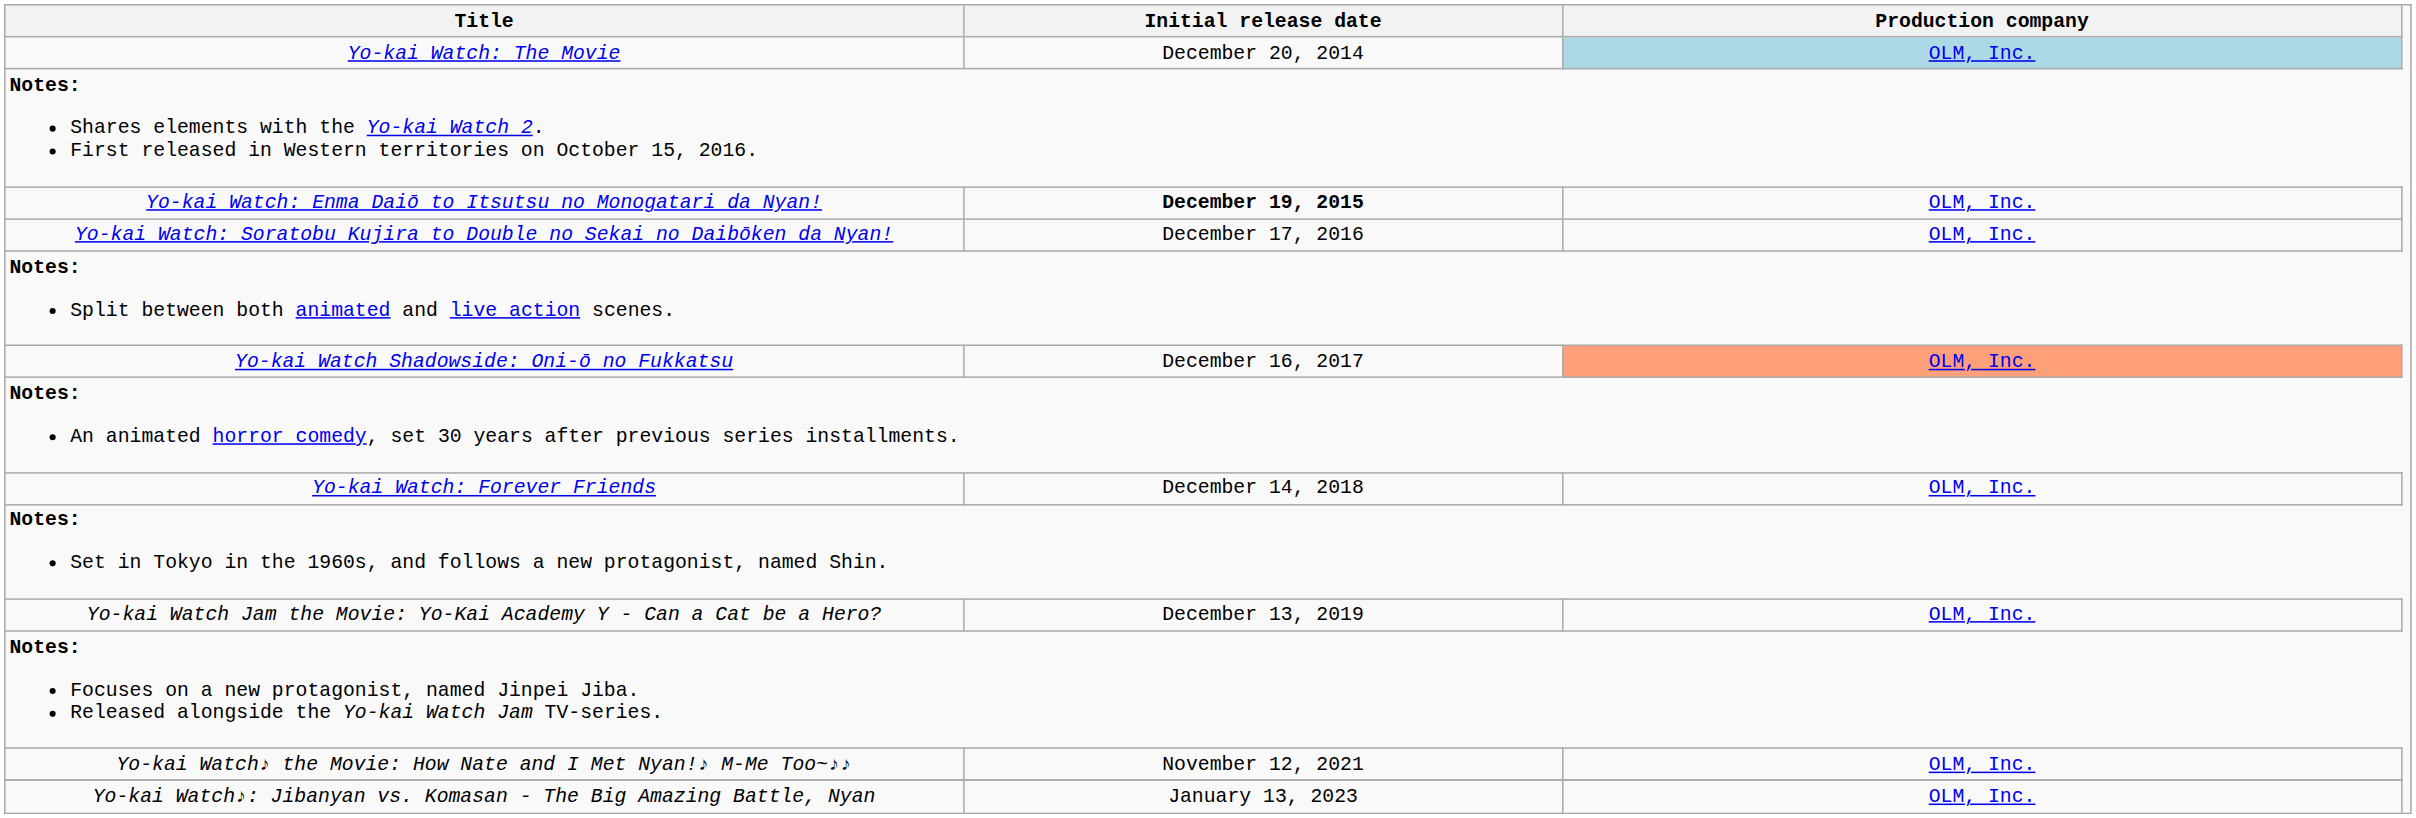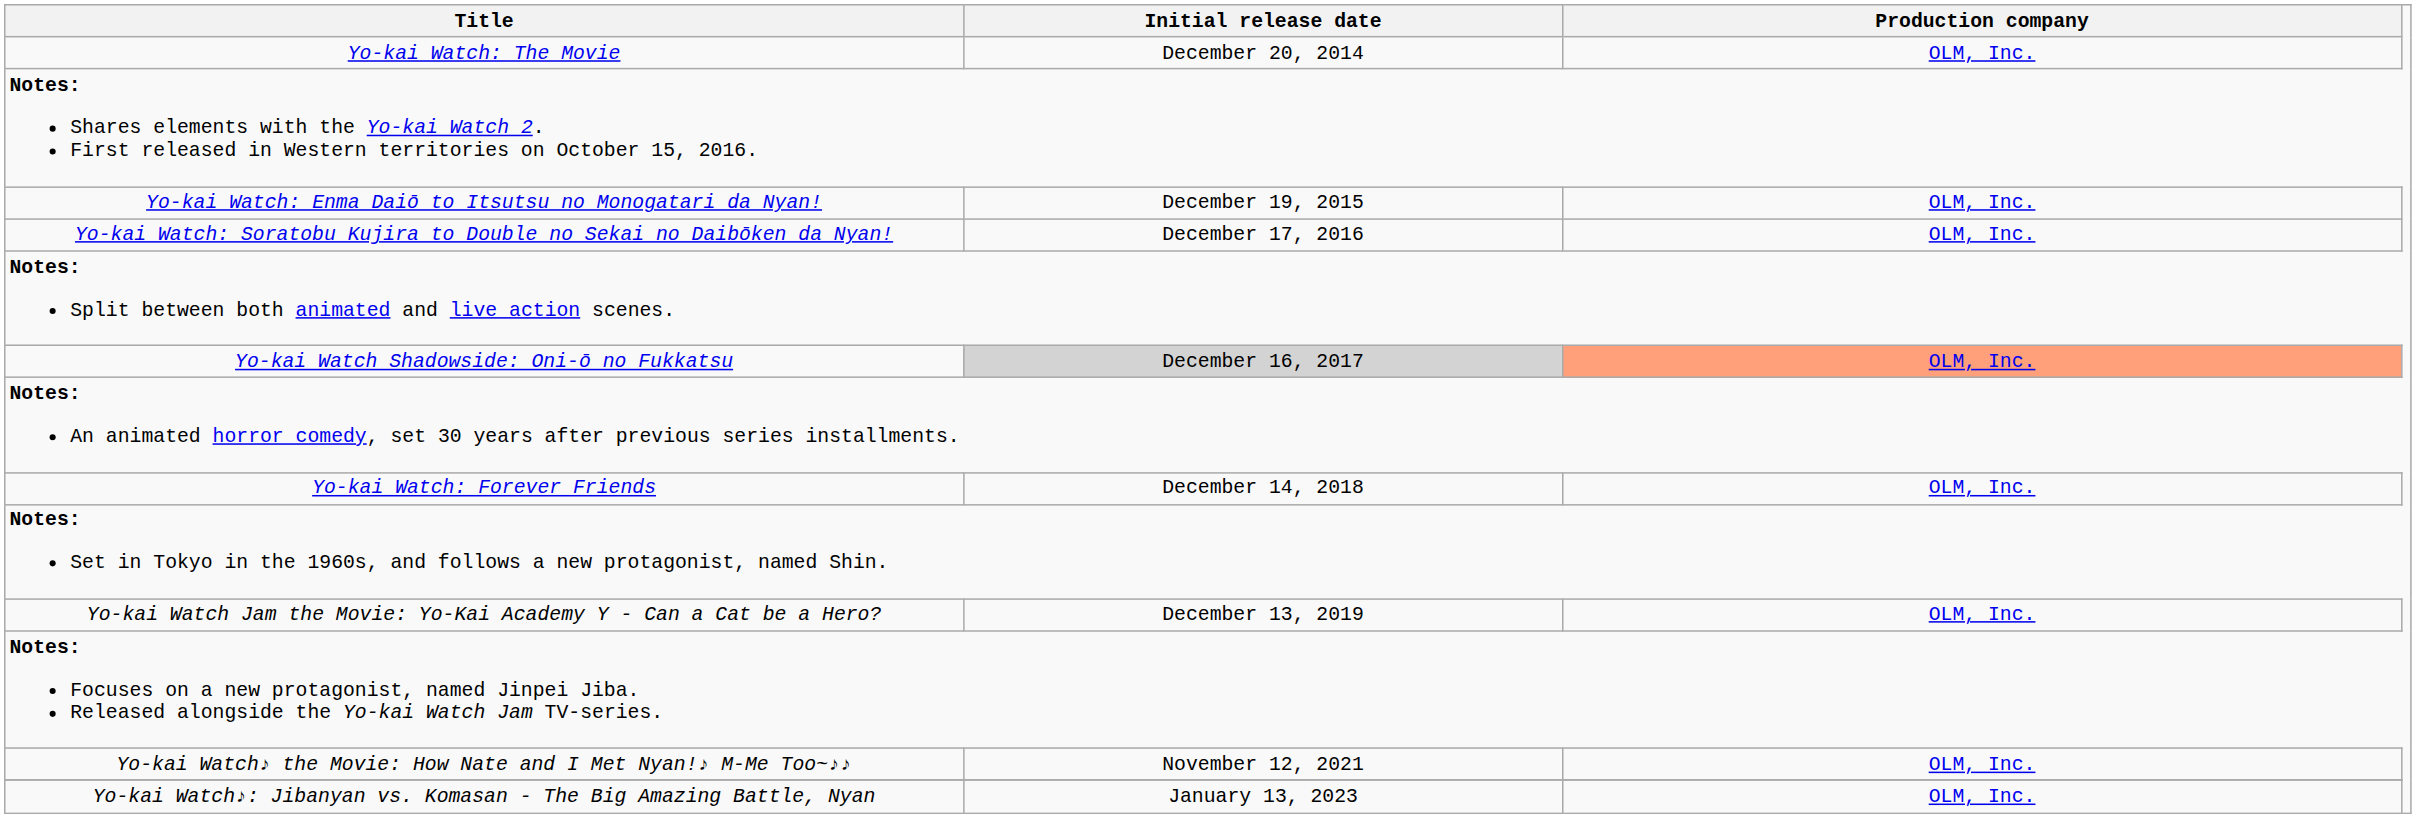(1982, 53) lightblue background -> (1982, 53) no background
(1263, 203) bold -> (1263, 203) normal
(1263, 362) no background -> (1263, 362) lightgrey background
